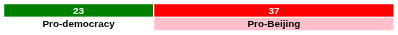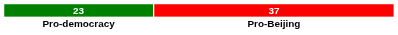(274, 24) pink background -> (274, 24) no background
